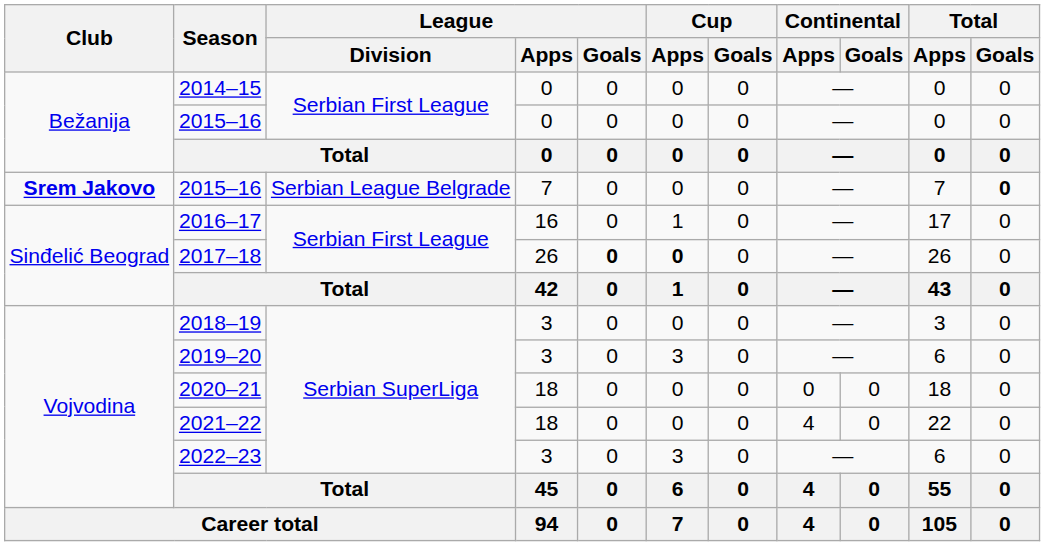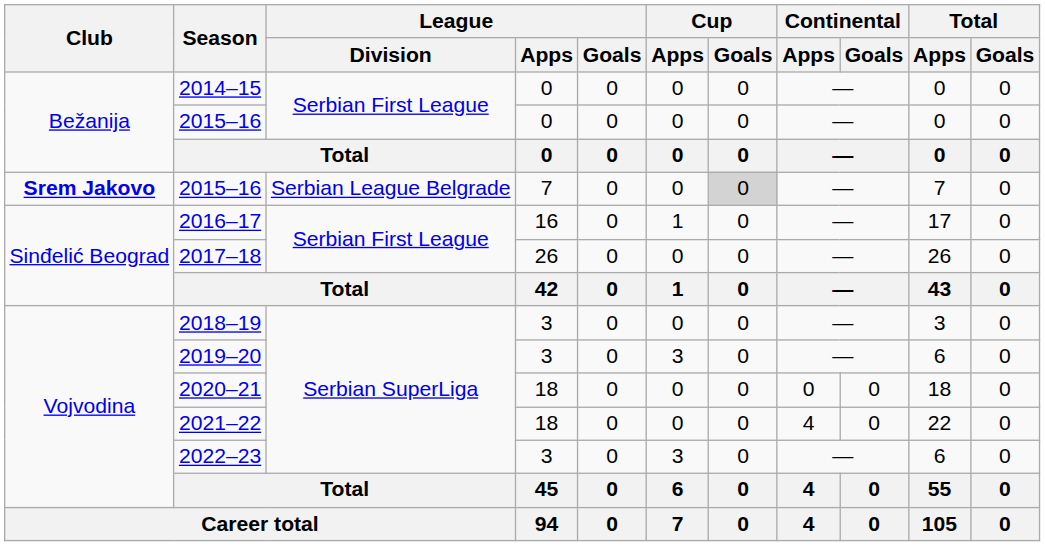(743, 188) no background -> (743, 188) lightgrey background
(1005, 188) bold -> (1005, 188) normal
(612, 255) bold -> (612, 255) normal
(678, 255) bold -> (678, 255) normal
